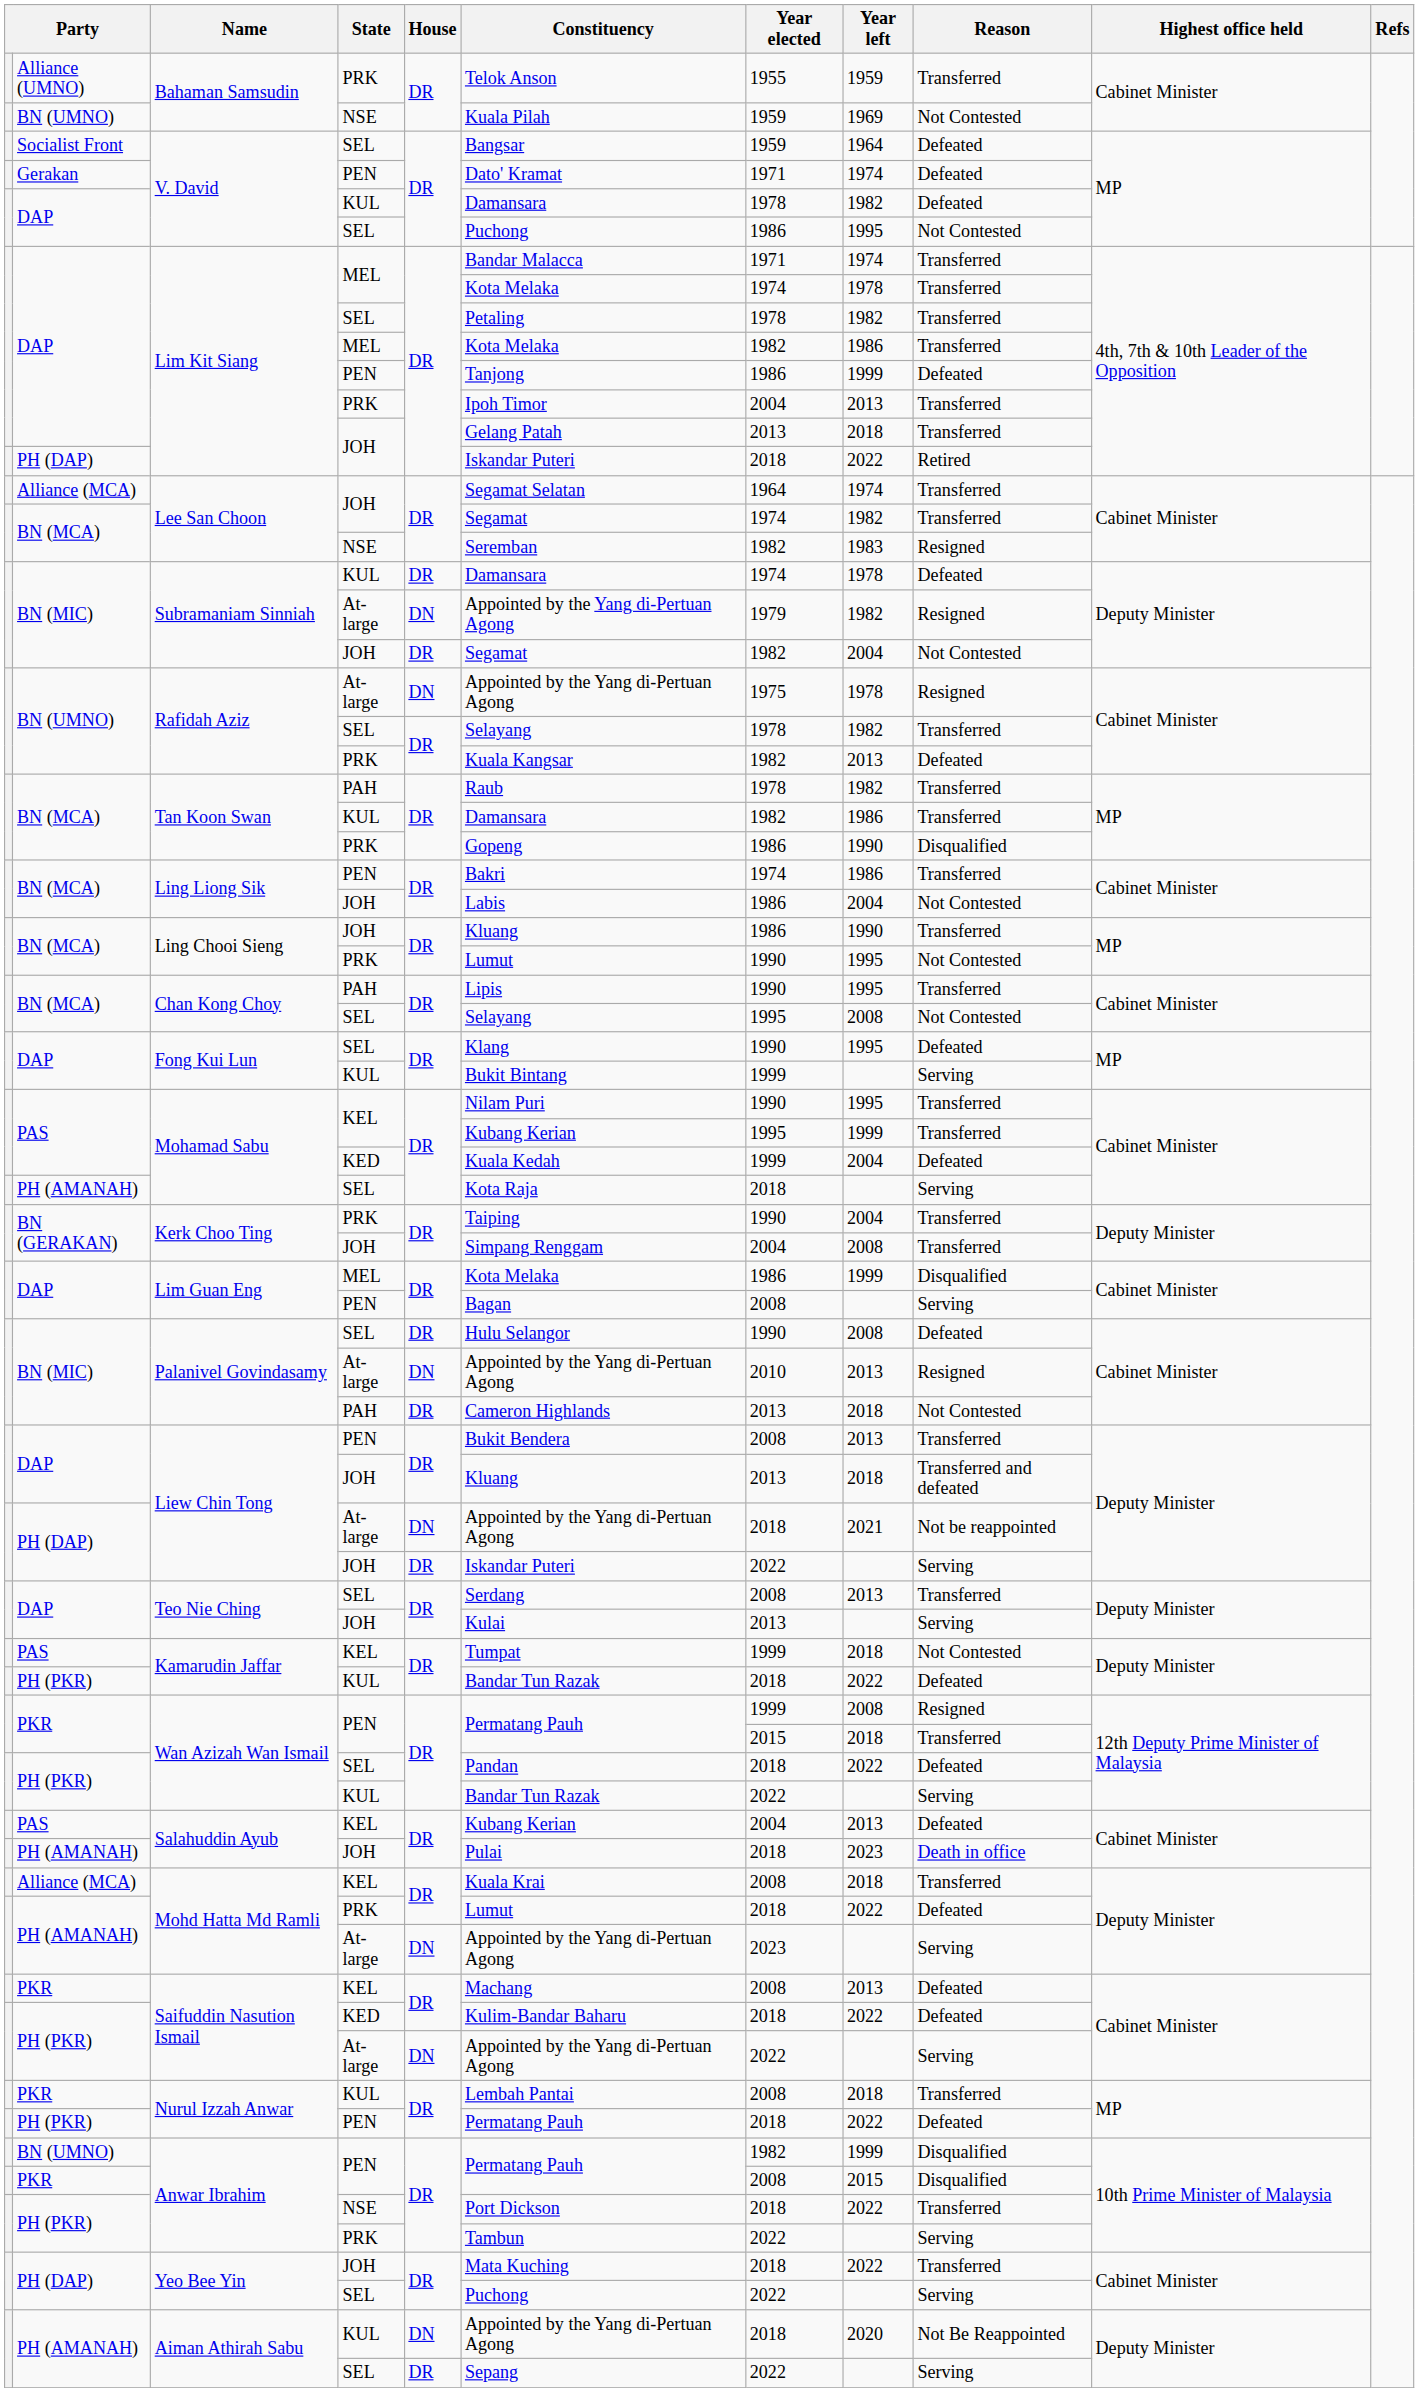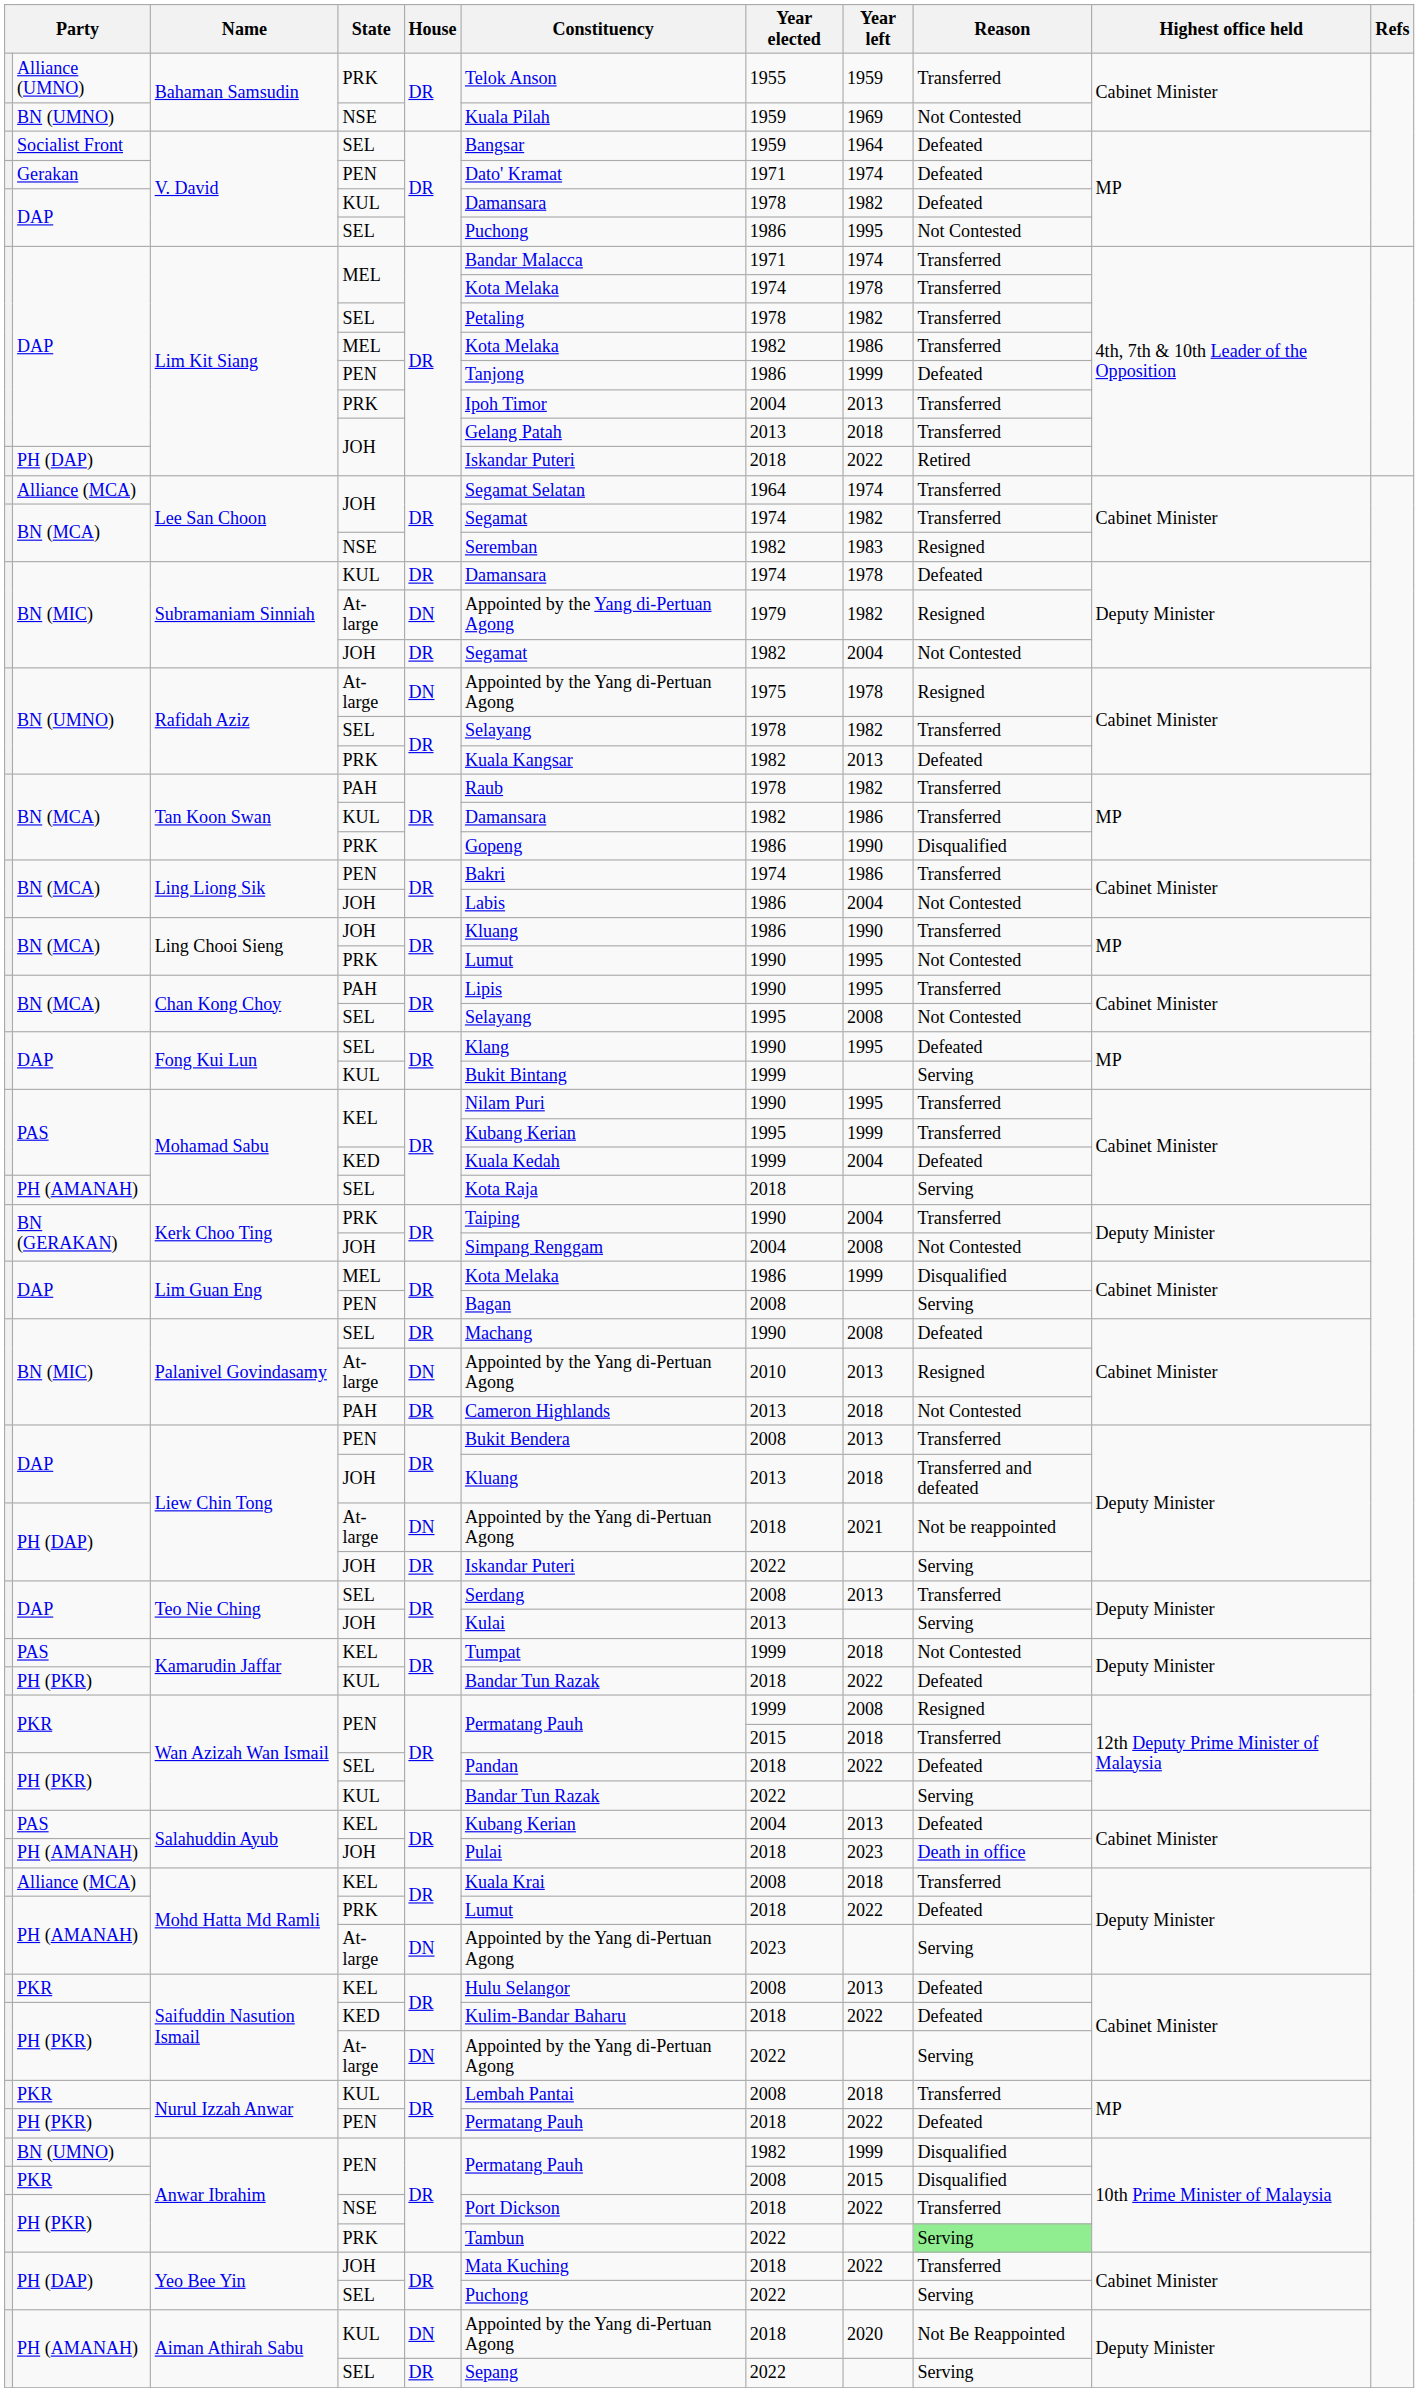(959, 1247) Transferred -> (969, 1247) Not Contested
(517, 1333) Hulu Selangor -> (499, 1333) Machang
(499, 1988) Machang -> (517, 1988) Hulu Selangor
(946, 2237) no background -> (946, 2237) lightgreen background
